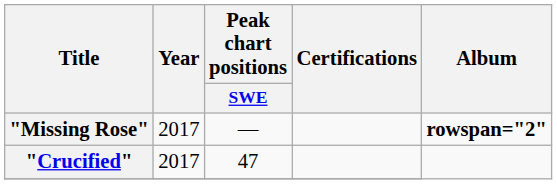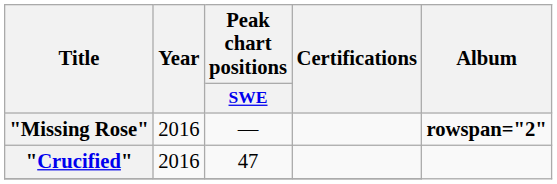(179, 128) 2017 -> (179, 128) 2016
(179, 161) 2017 -> (179, 161) 2016
